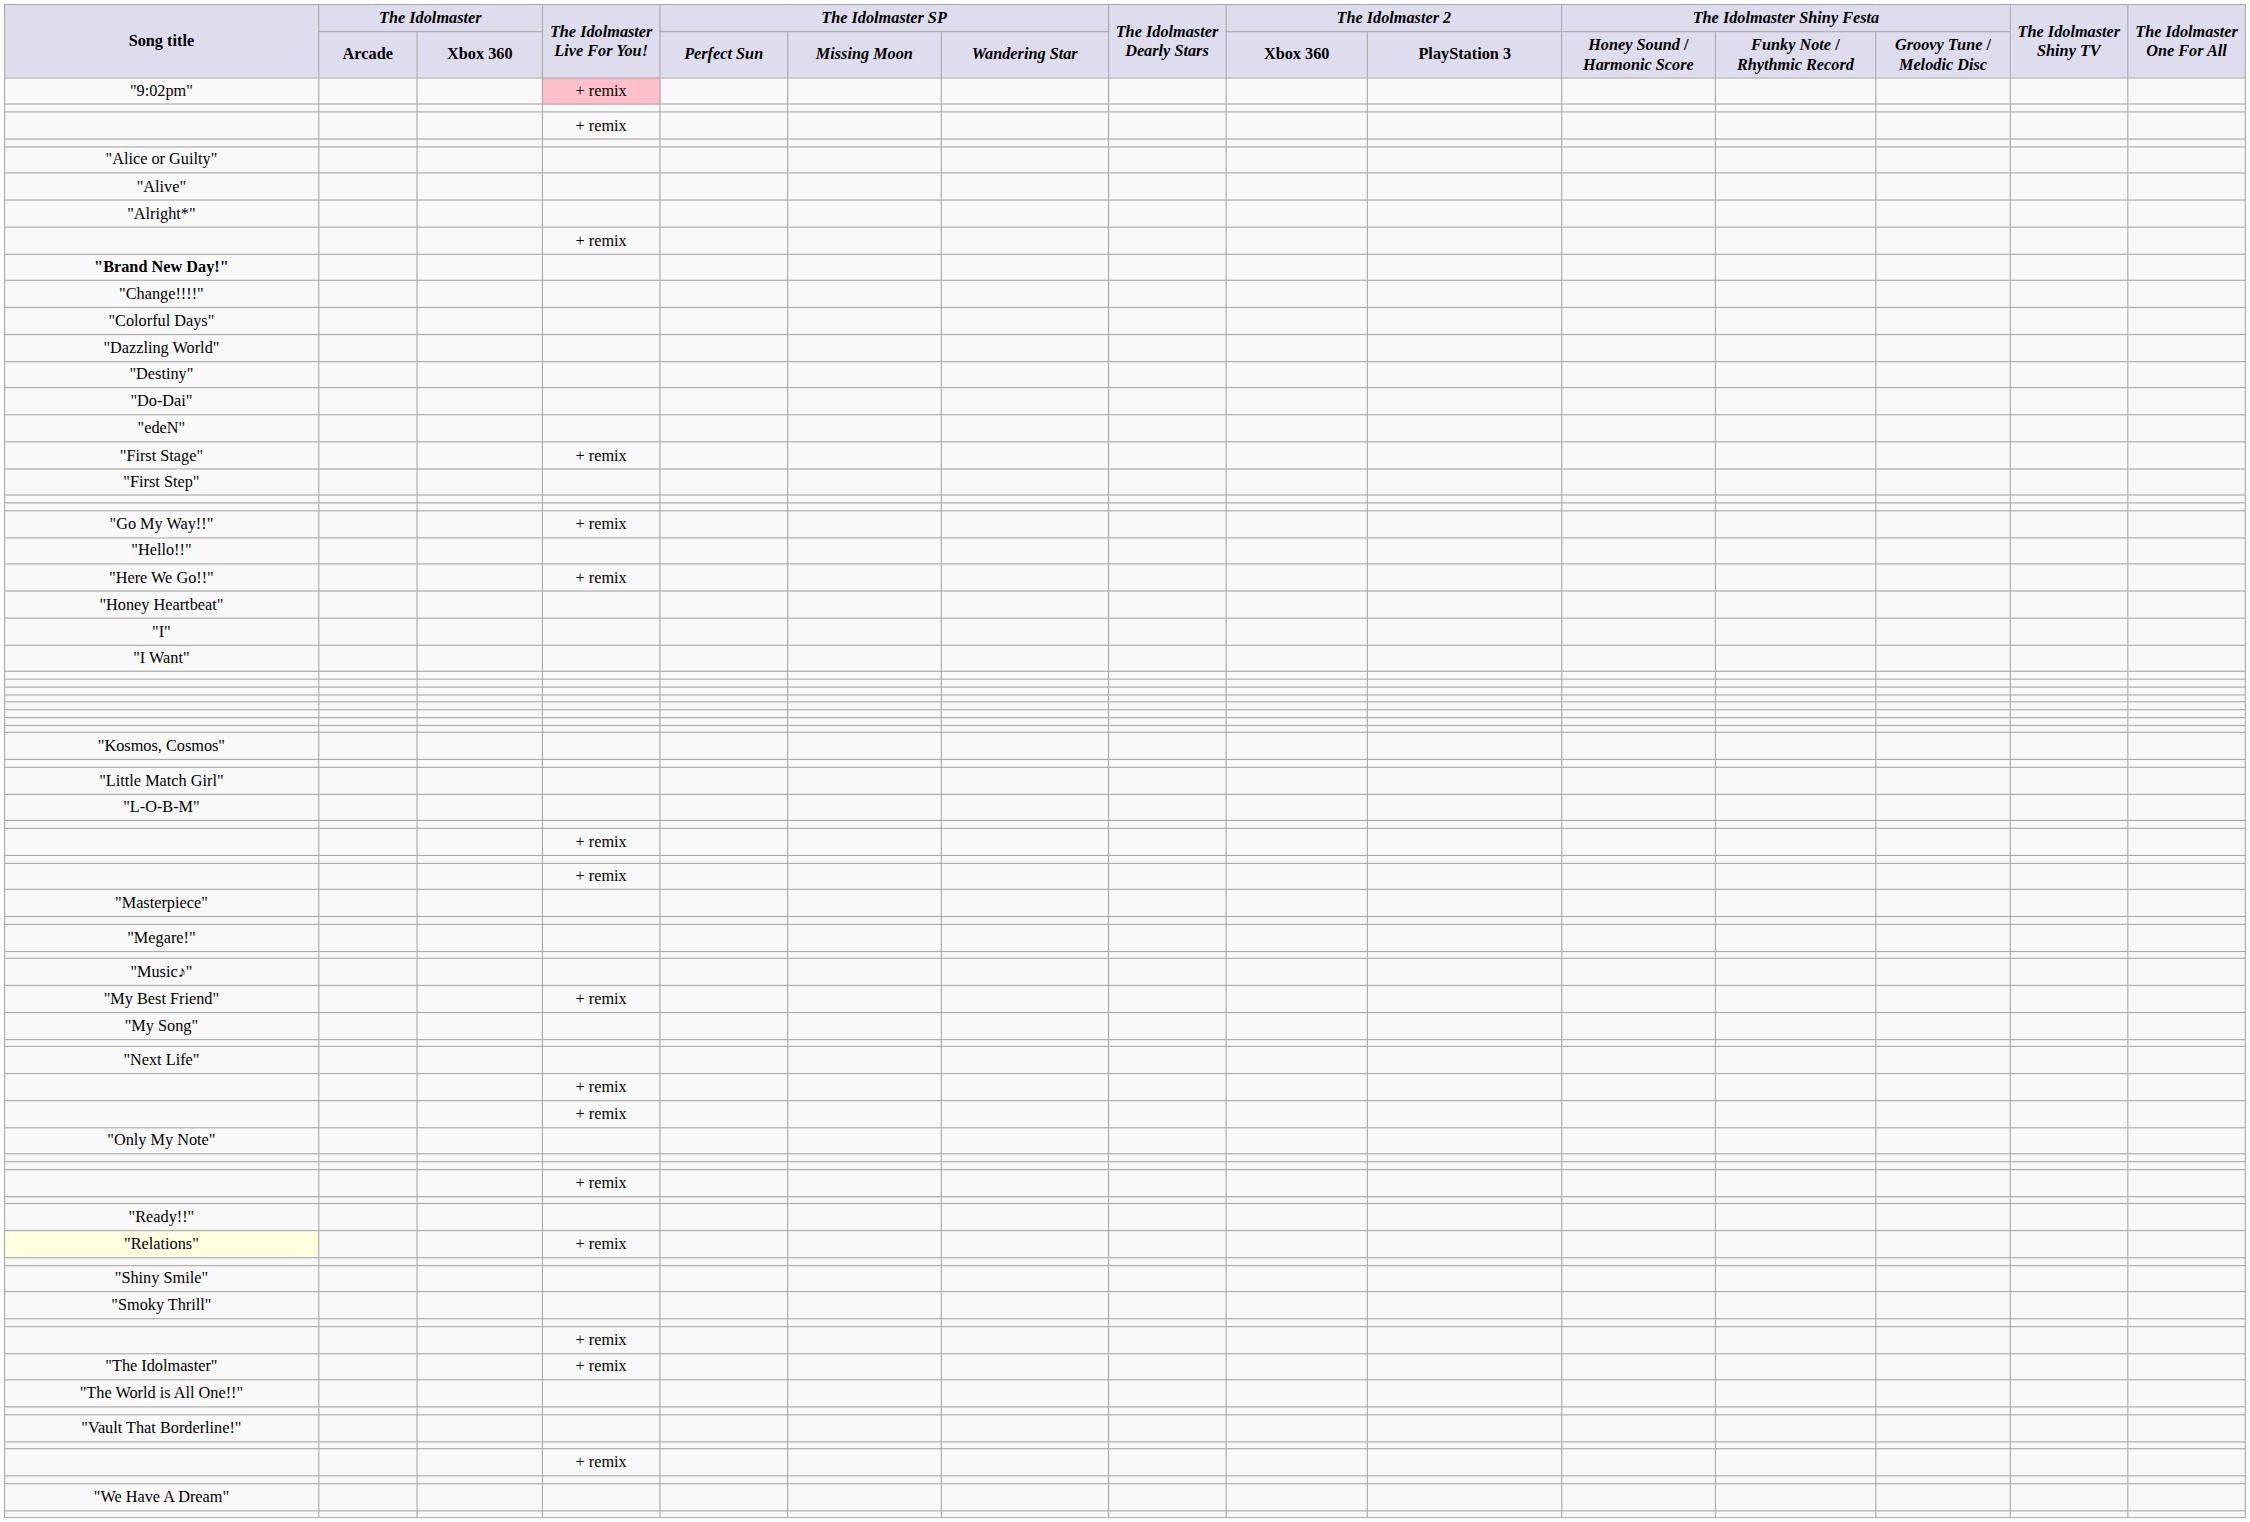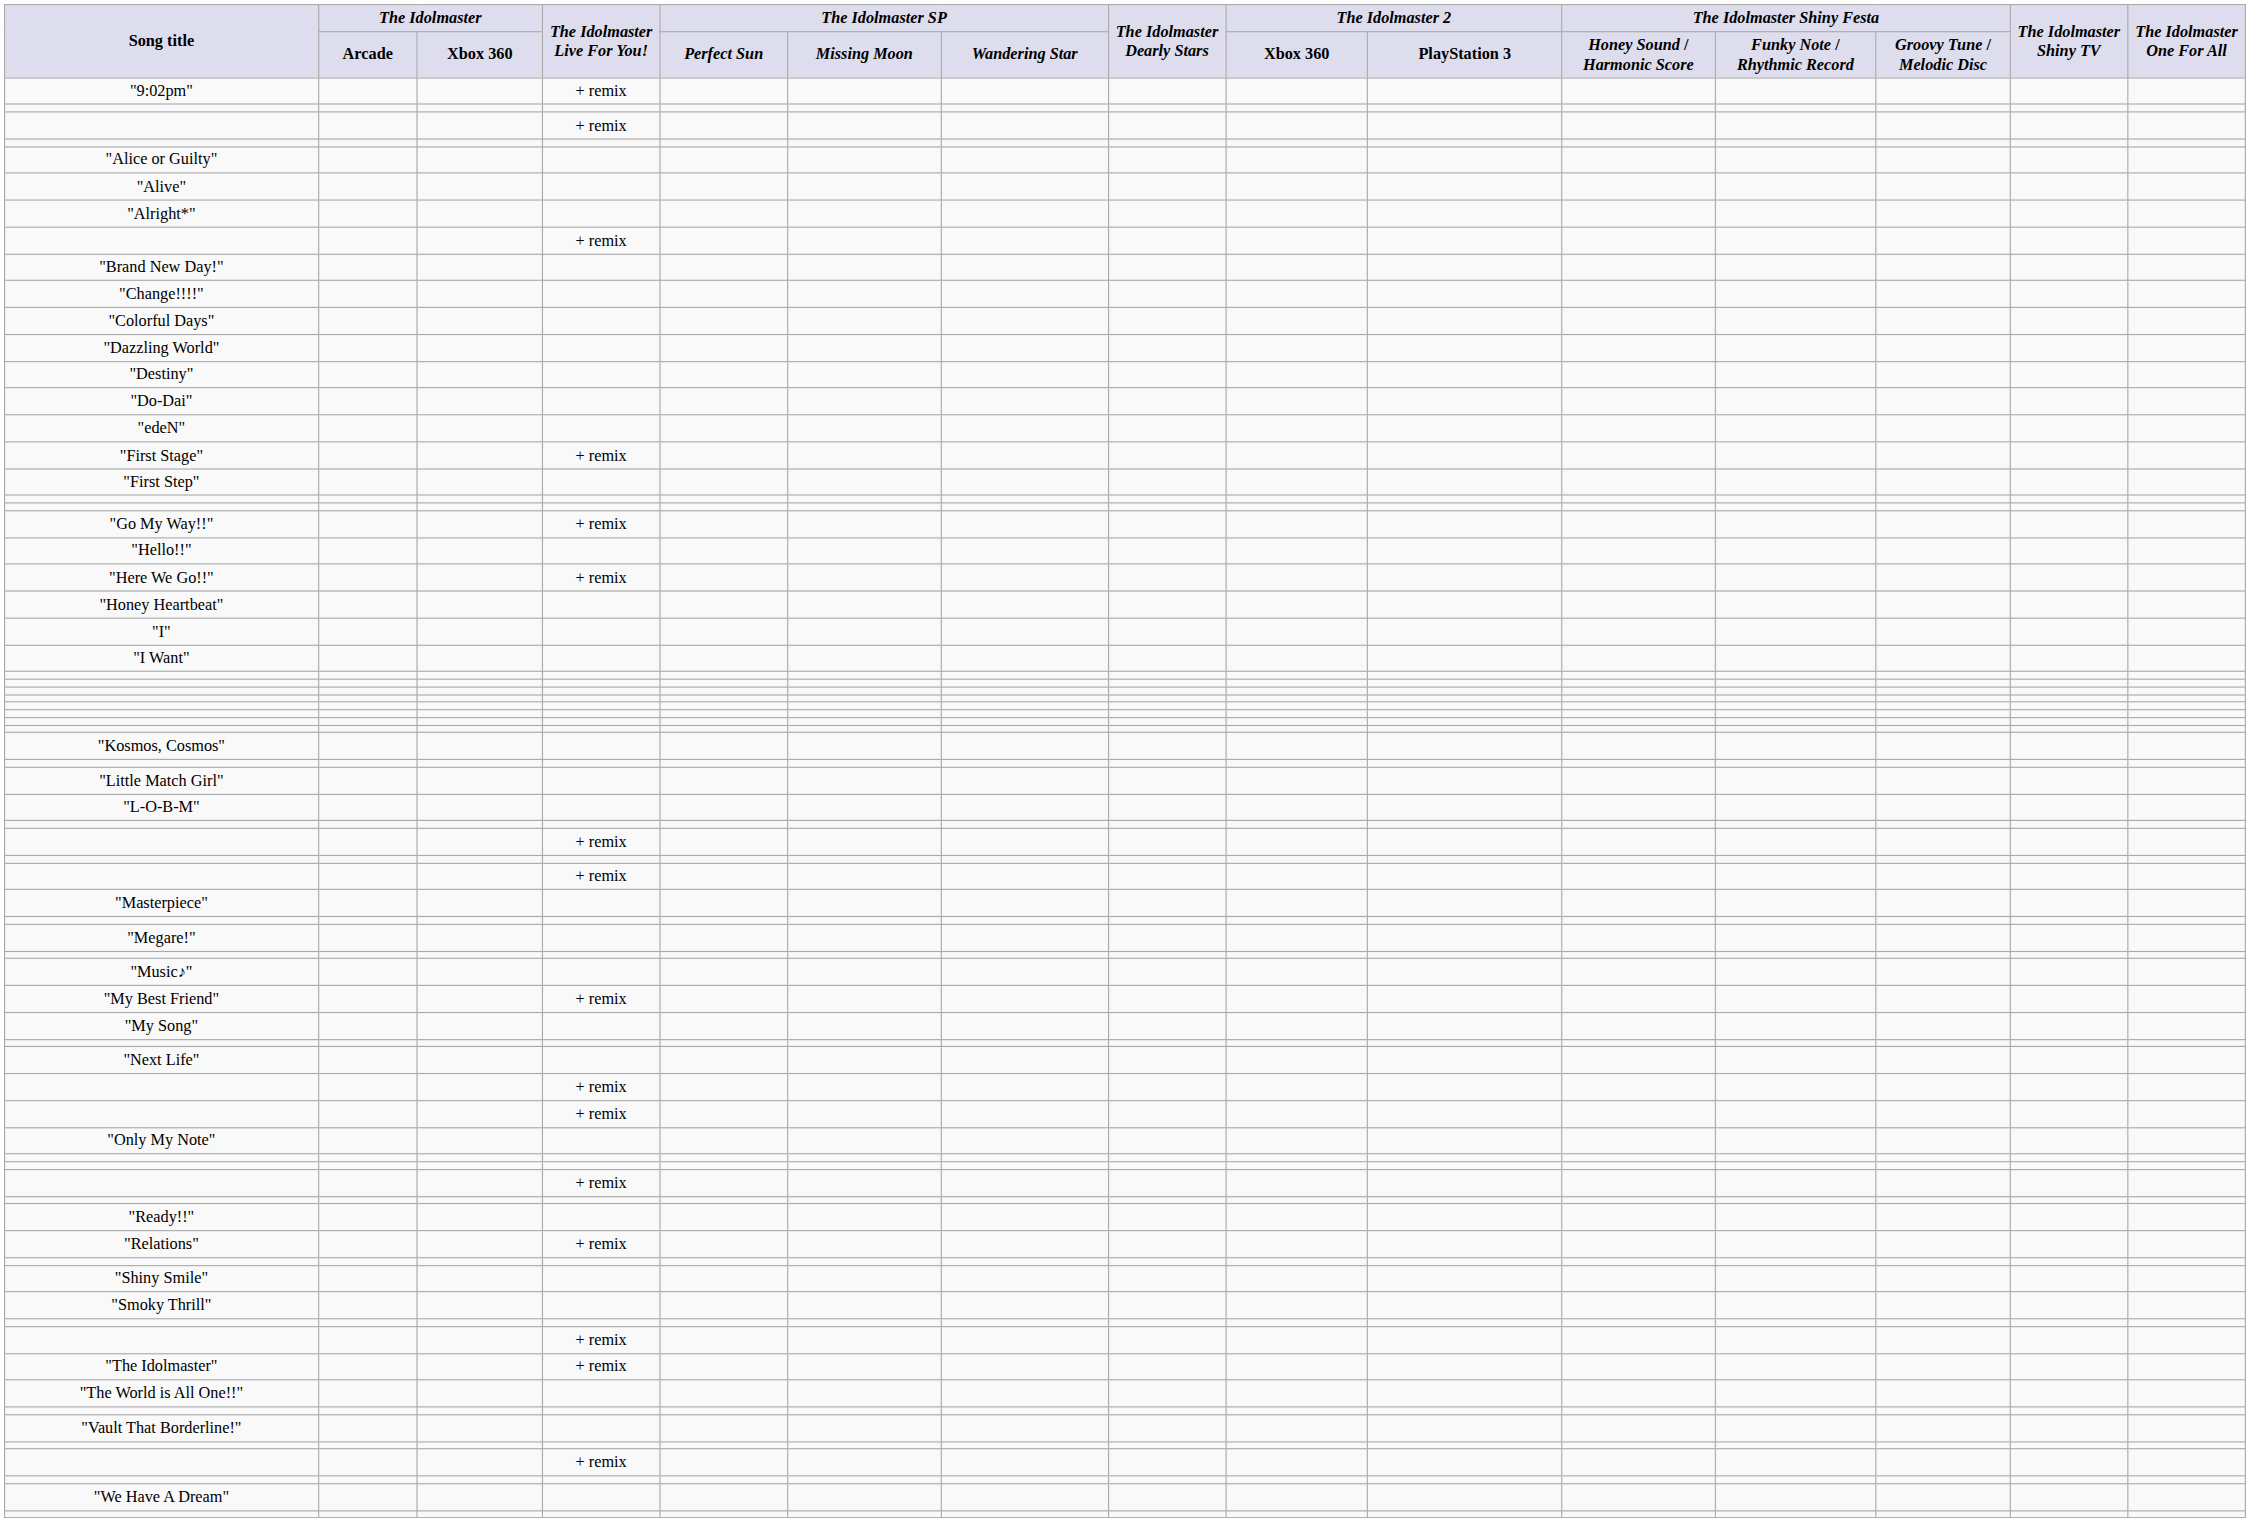(601, 90) pink background -> (601, 90) no background
(161, 267) bold -> (161, 267) normal
(161, 1243) lightyellow background -> (161, 1243) no background
